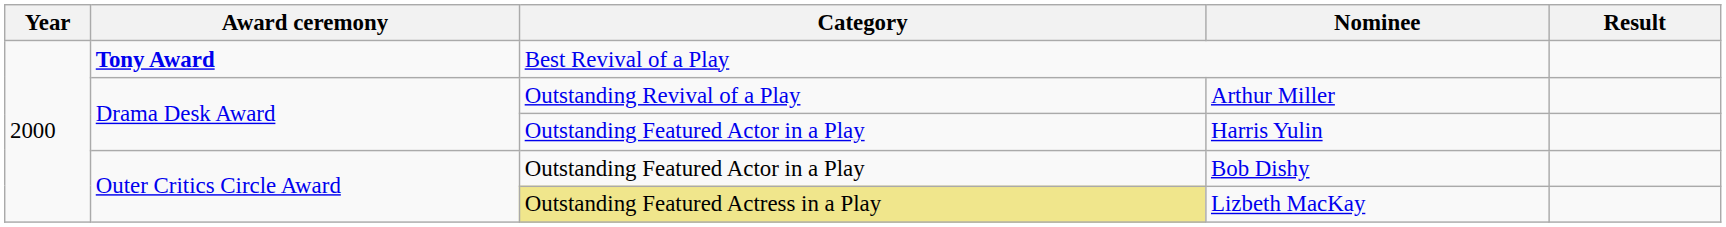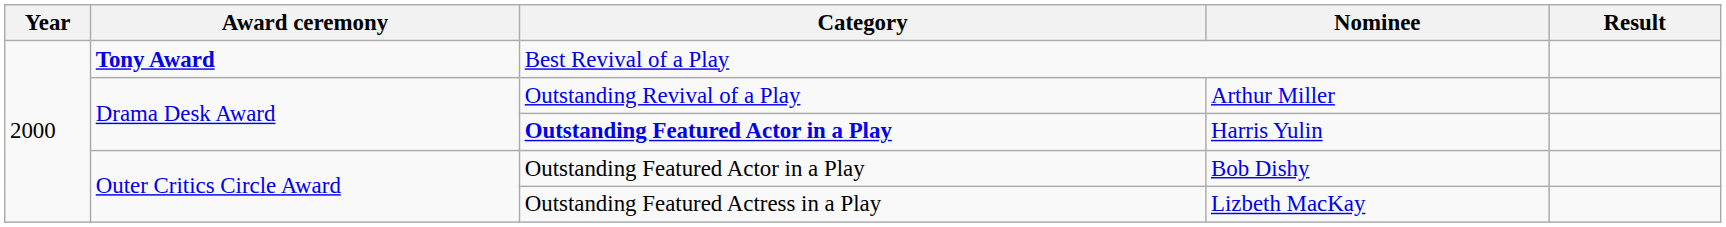(695, 131) normal -> (708, 131) bold
(703, 204) khaki background -> (703, 204) no background
